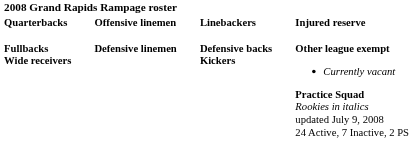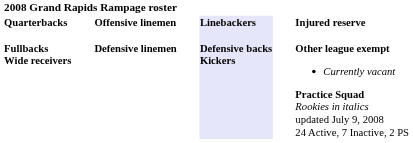(236, 41) no background -> (236, 41) lavender background
